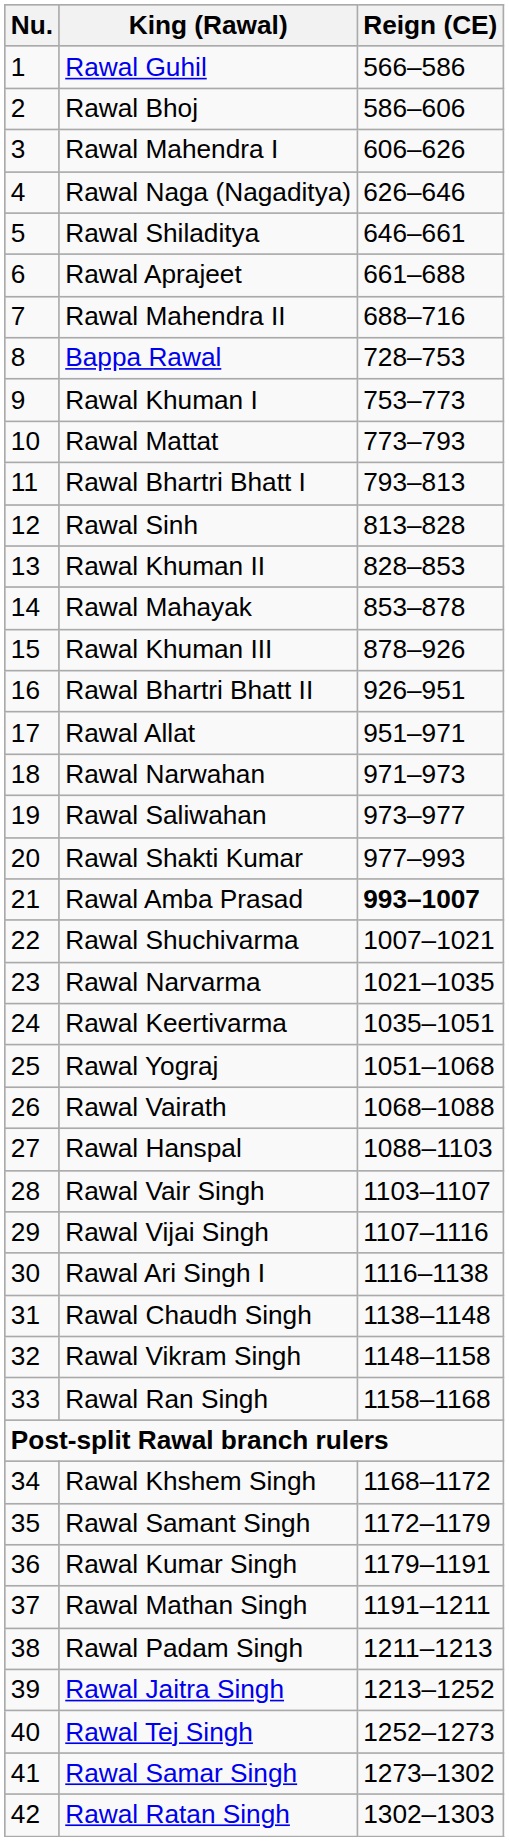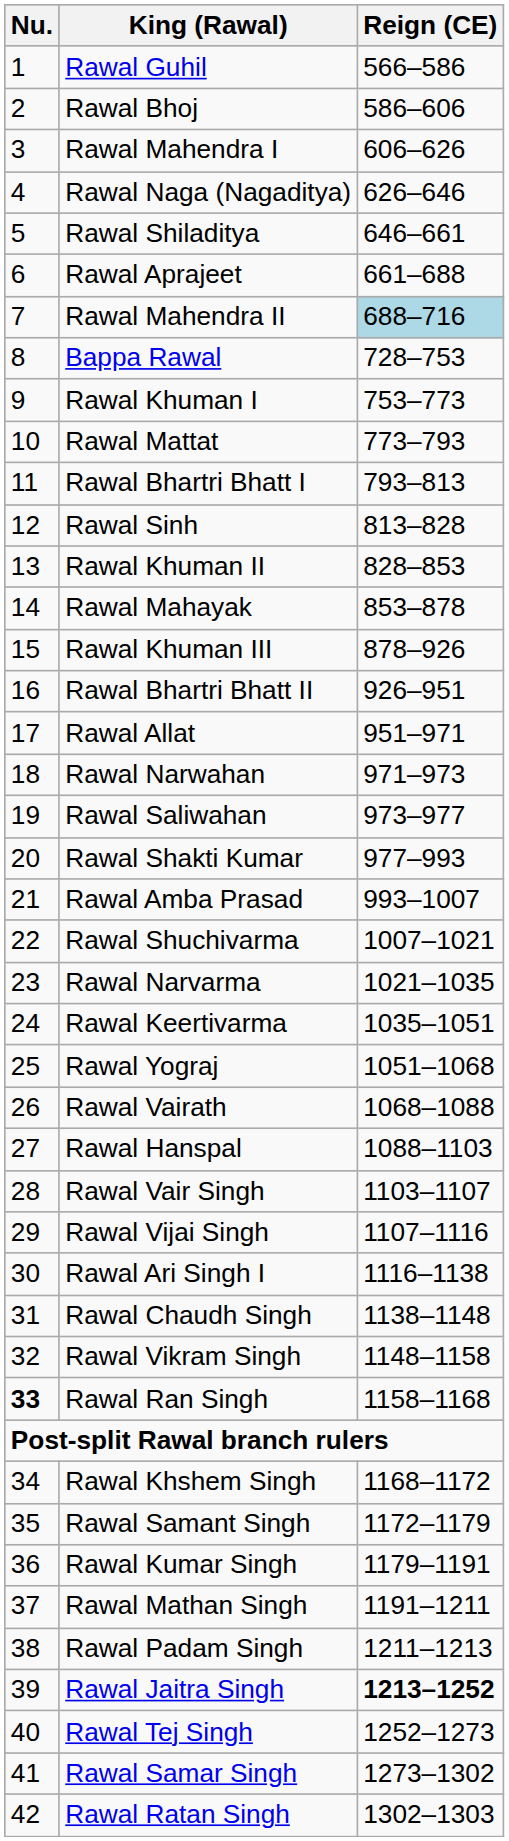(414, 316) no background -> (414, 316) lightblue background
(422, 899) bold -> (422, 899) normal
(25, 1398) normal -> (25, 1398) bold
(429, 1689) normal -> (429, 1689) bold
